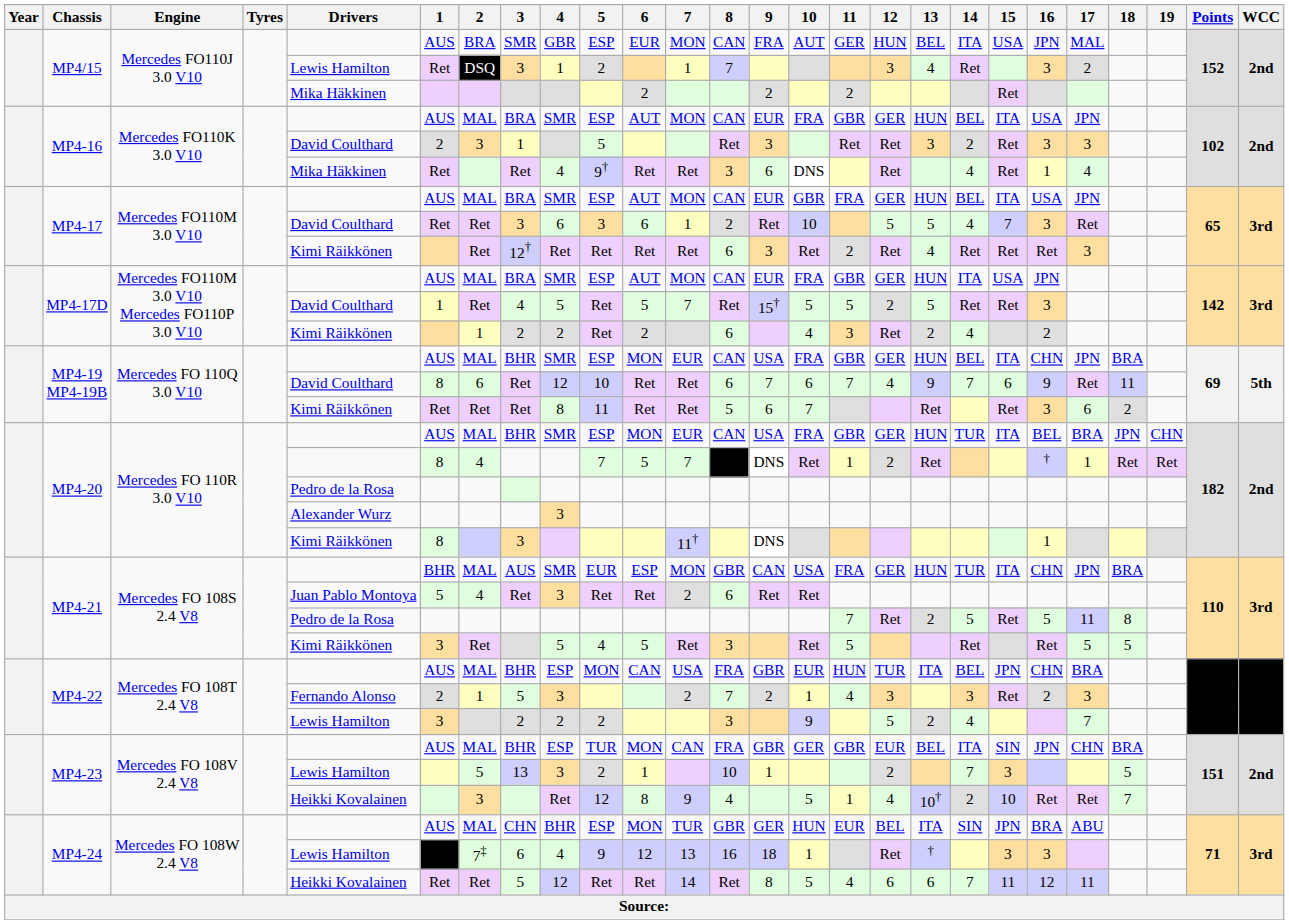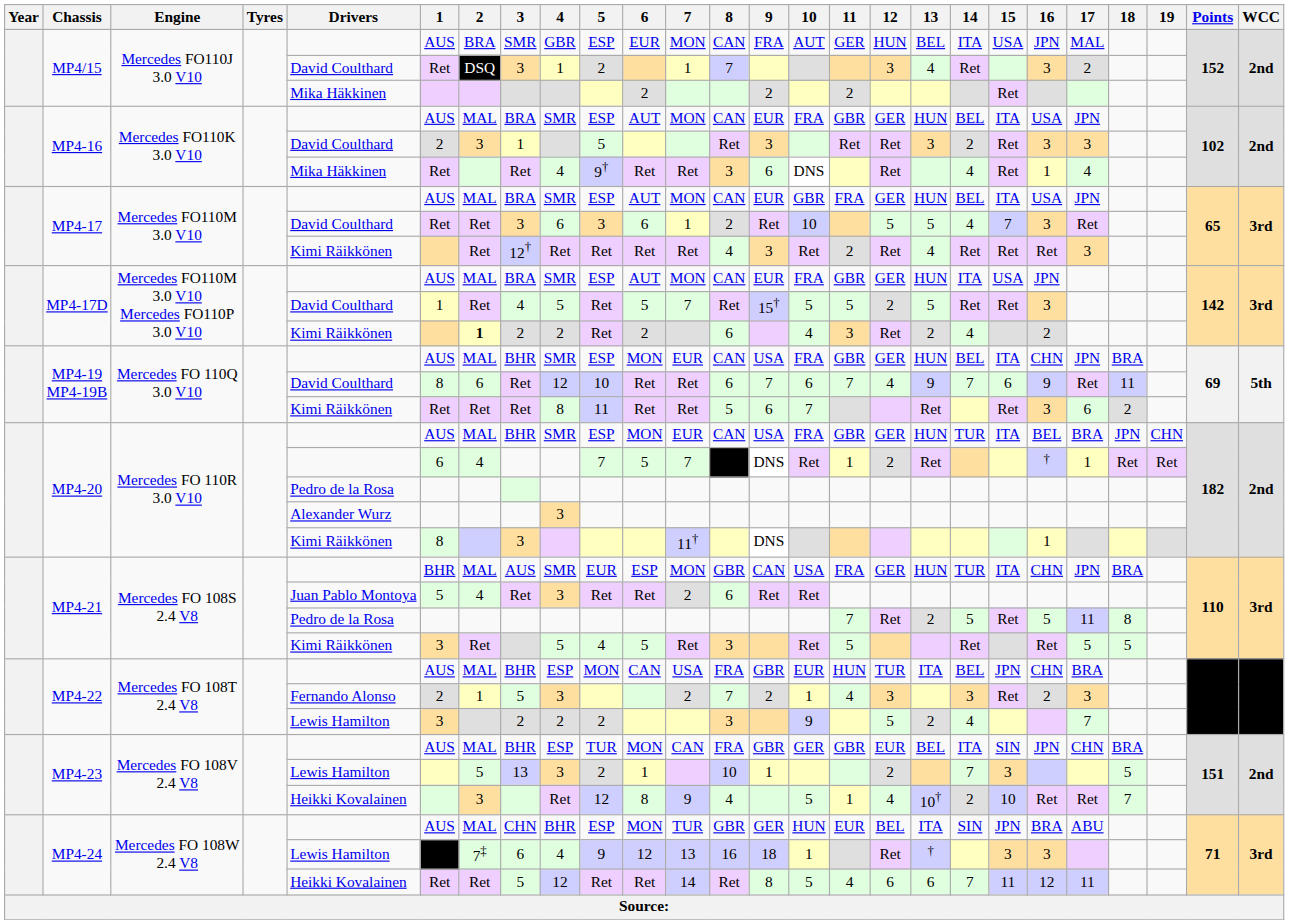(340, 67) Lewis Hamilton -> (342, 67) David Coulthard
(729, 250) 6 -> (729, 250) 4
(480, 332) normal -> (480, 332) bold
(440, 461) 8 -> (440, 461) 6
